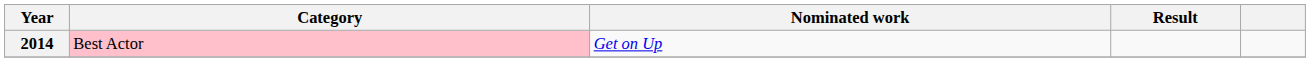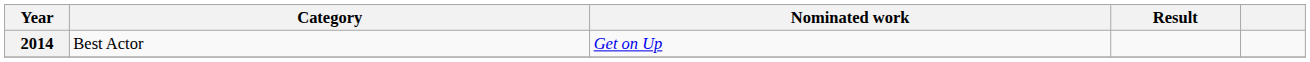(108, 43) pink background -> (108, 43) no background
